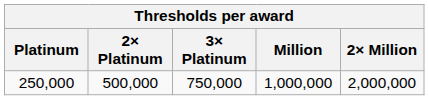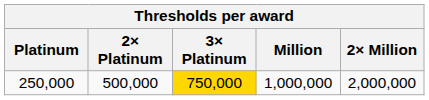(214, 82) no background -> (214, 82) gold background
